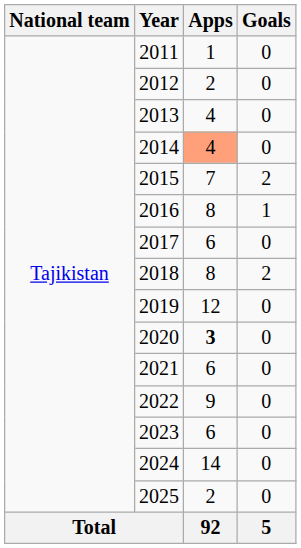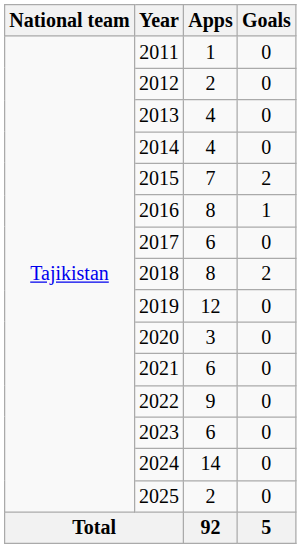(210, 147) lightsalmon background -> (210, 147) no background
(210, 337) bold -> (210, 337) normal
